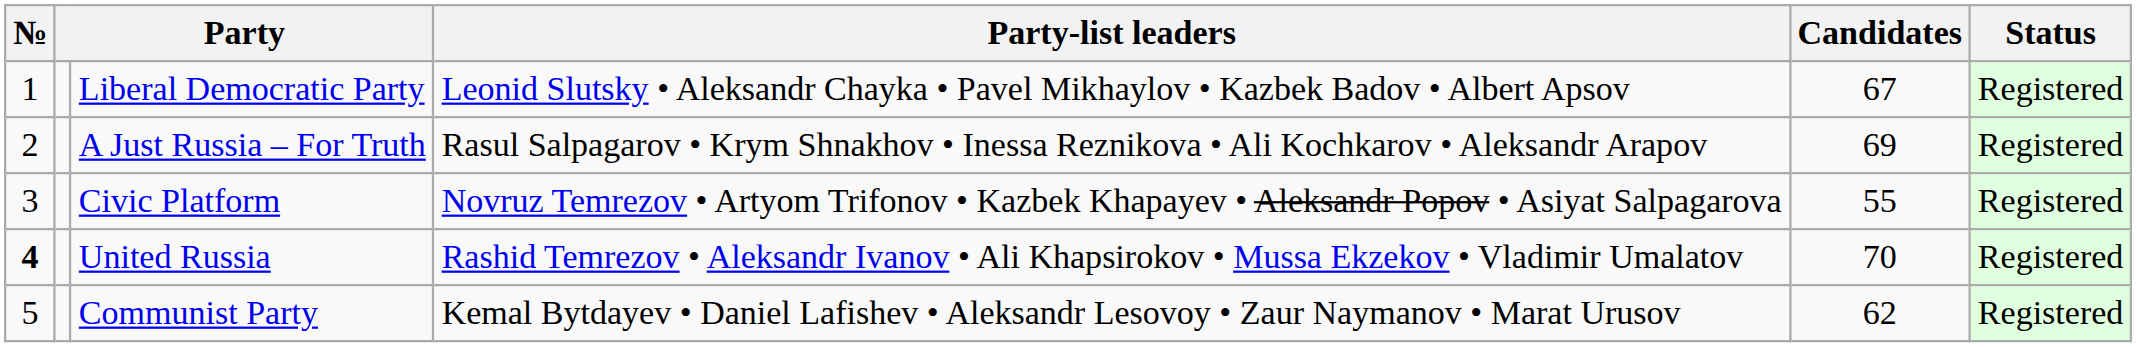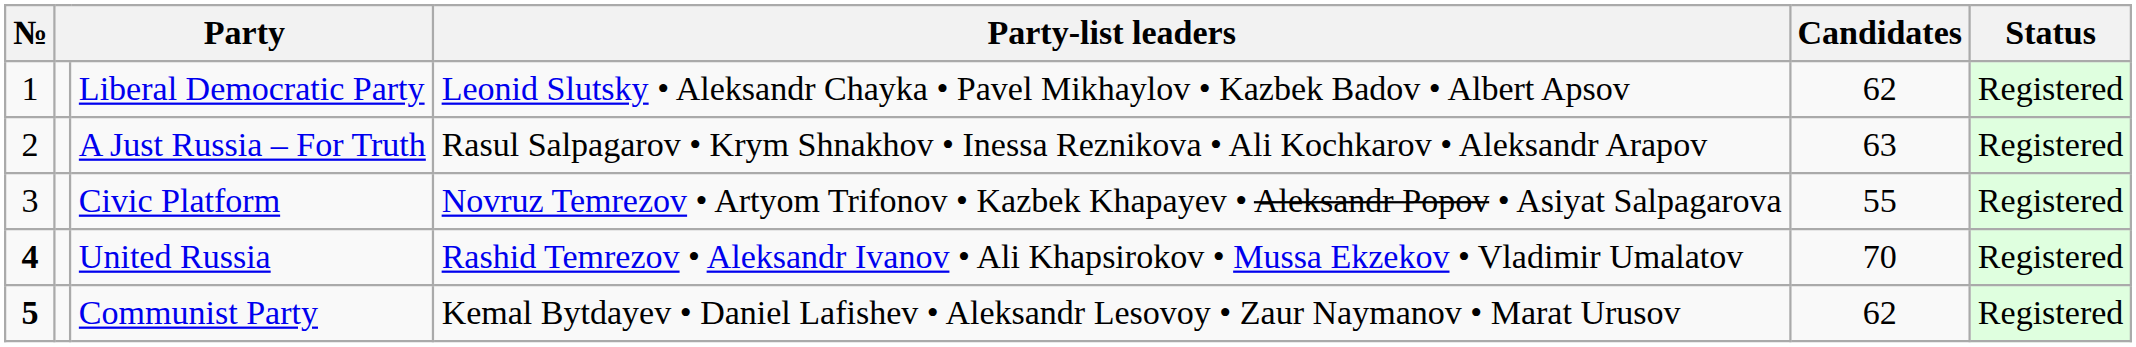(1880, 88) 67 -> (1880, 88) 62
(1880, 145) 69 -> (1880, 145) 63
(30, 313) normal -> (30, 313) bold
